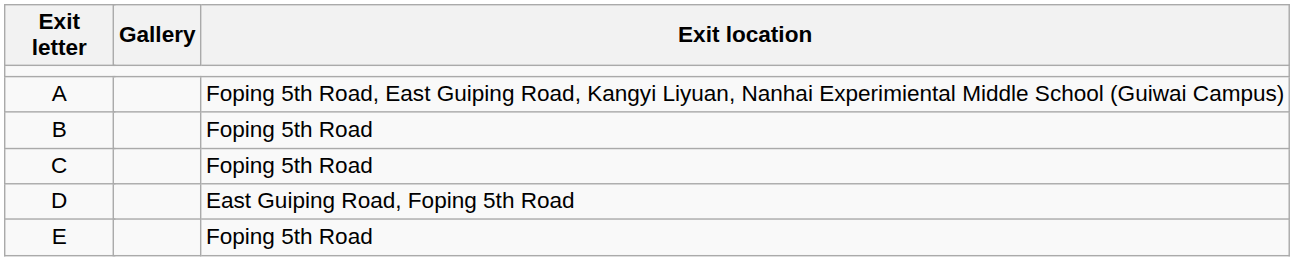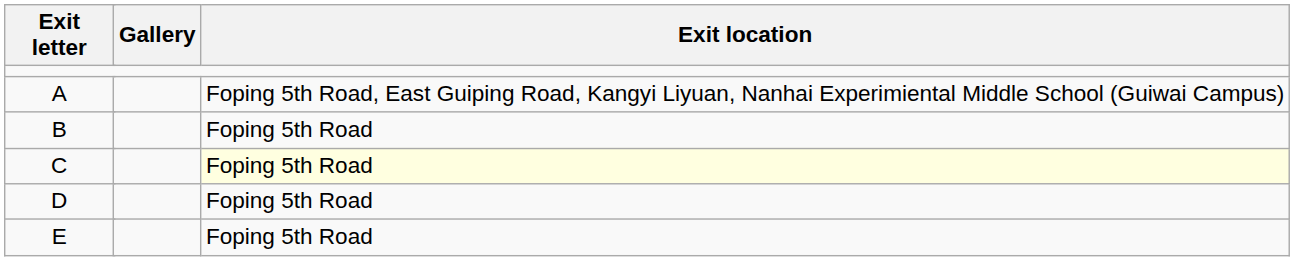(289, 165) no background -> (289, 165) lightyellow background
(390, 201) East Guiping Road, Foping 5th Road -> (289, 201) Foping 5th Road
